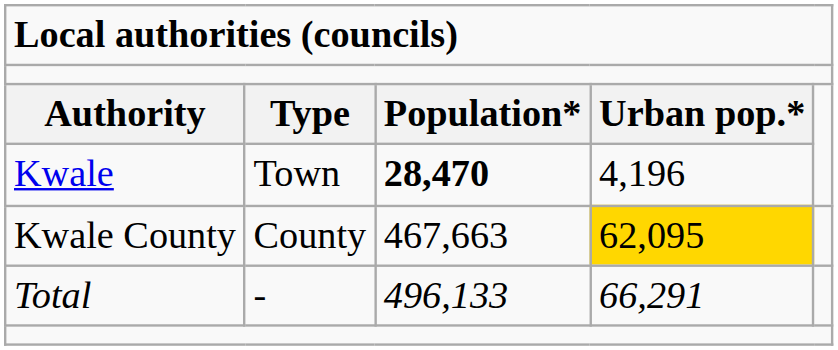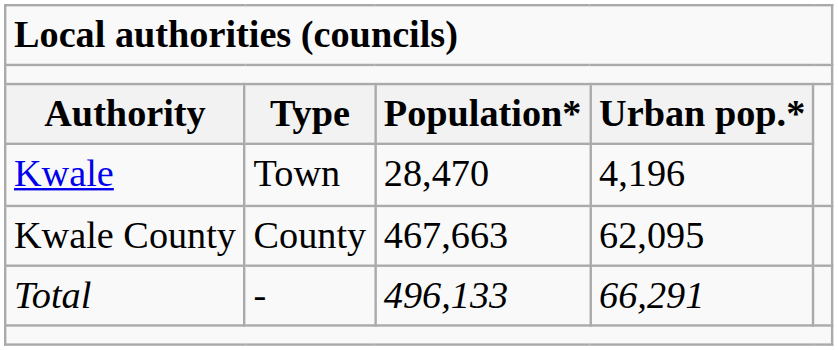(436, 173) bold -> (436, 173) normal
(652, 234) gold background -> (652, 234) no background
